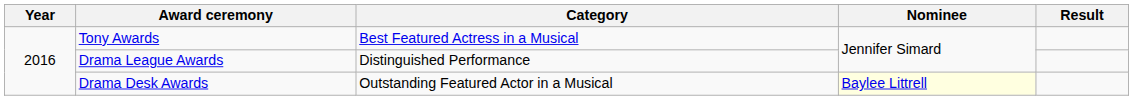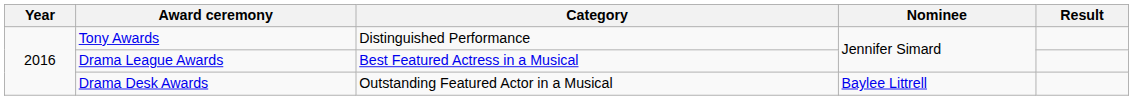(469, 38) Best Featured Actress in a Musical -> (445, 38) Distinguished Performance
(445, 60) Distinguished Performance -> (469, 60) Best Featured Actress in a Musical
(884, 83) lightyellow background -> (884, 83) no background
